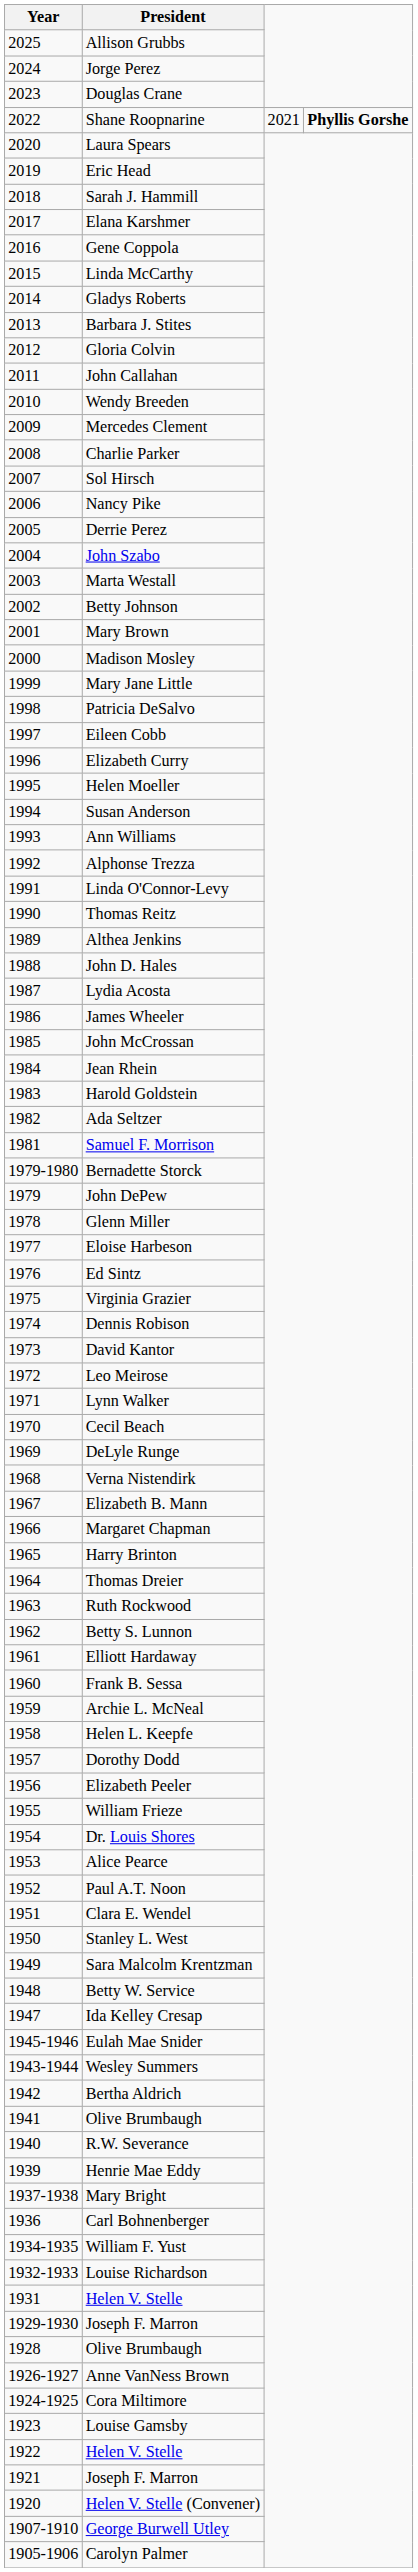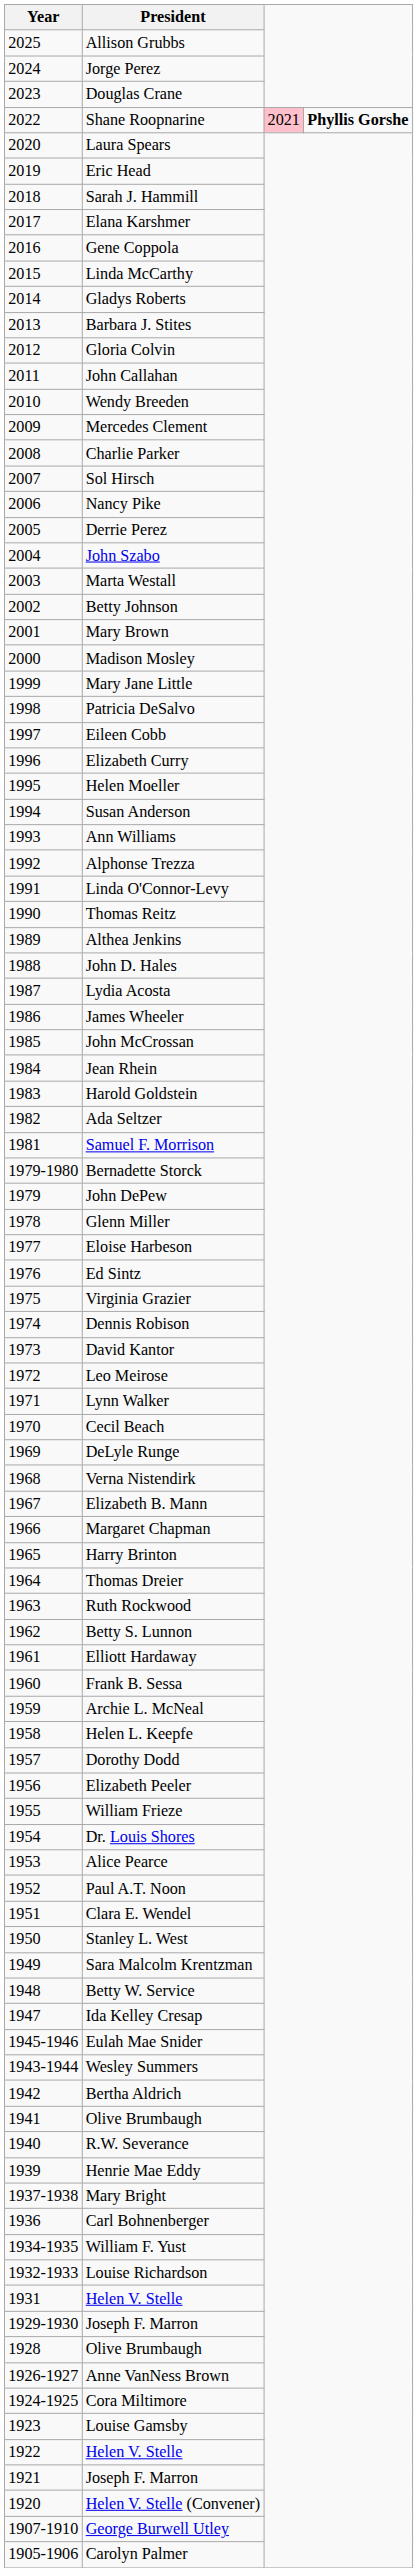(284, 119) no background -> (284, 119) pink background
